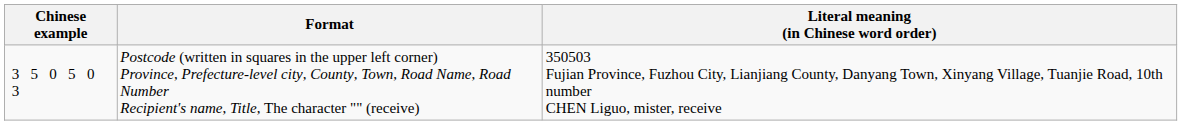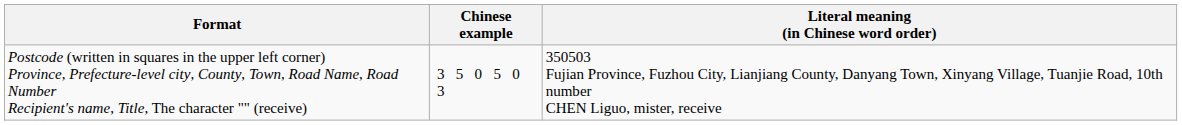columns swapped: (330, 24) <-> (61, 24)
